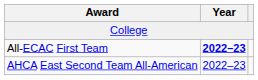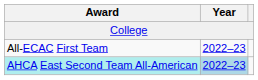(224, 48) bold -> (224, 48) normal
(102, 65) no background -> (102, 65) paleturquoise background
(224, 65) no background -> (224, 65) lightblue background
